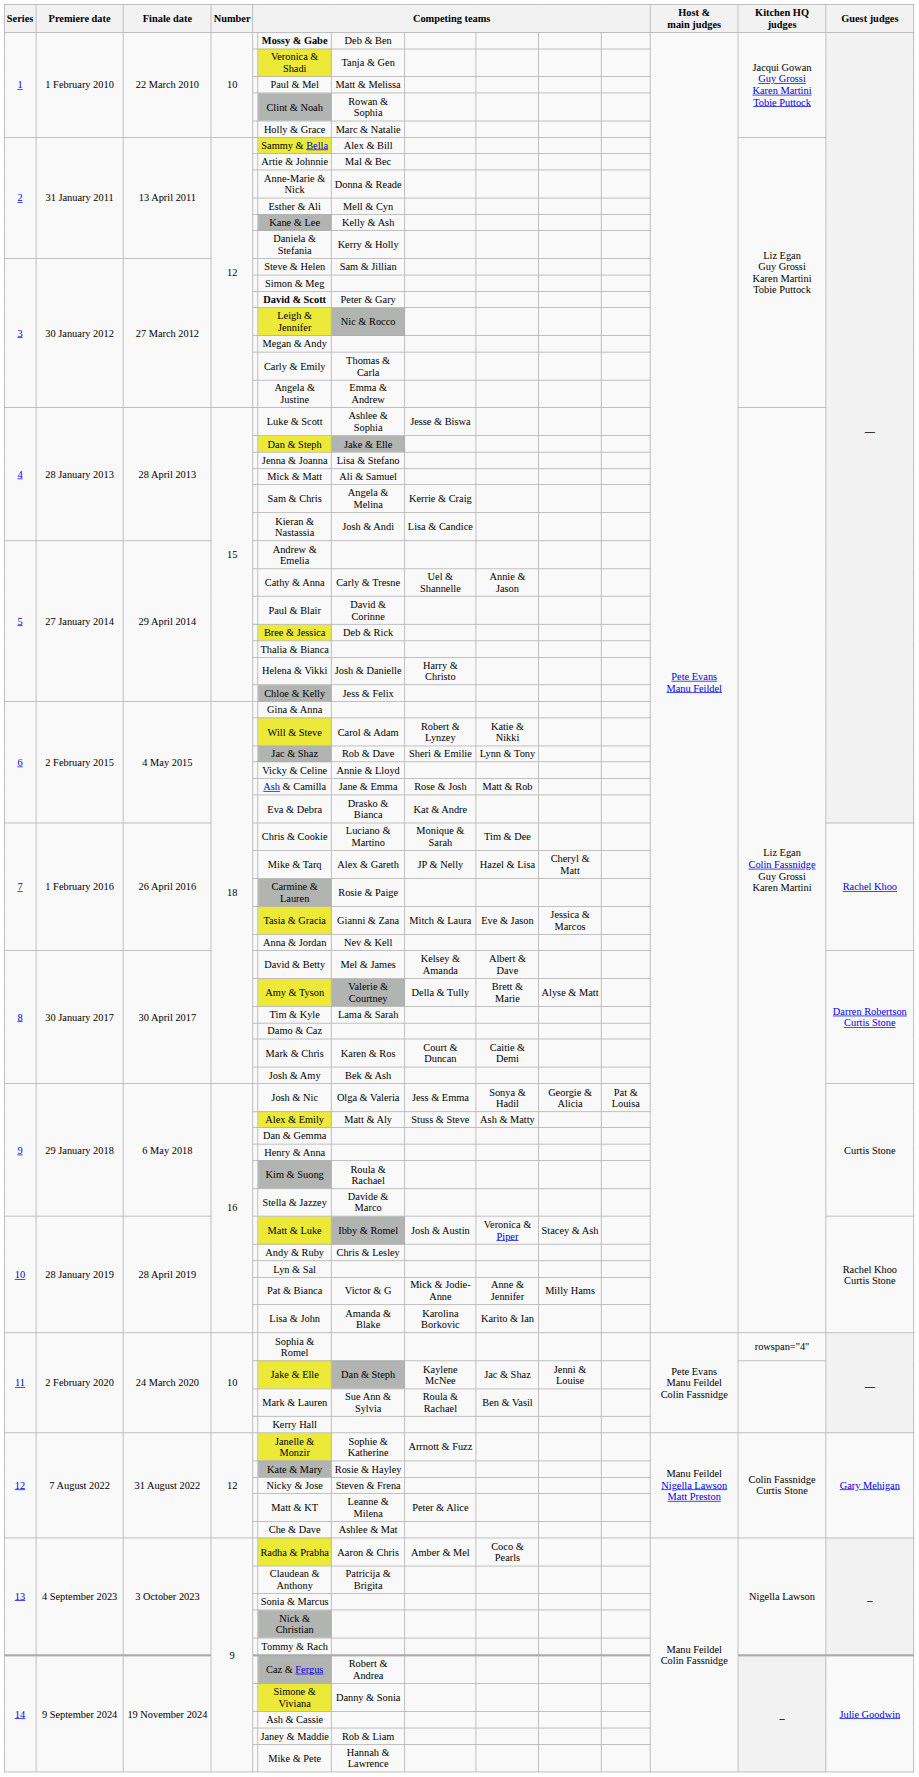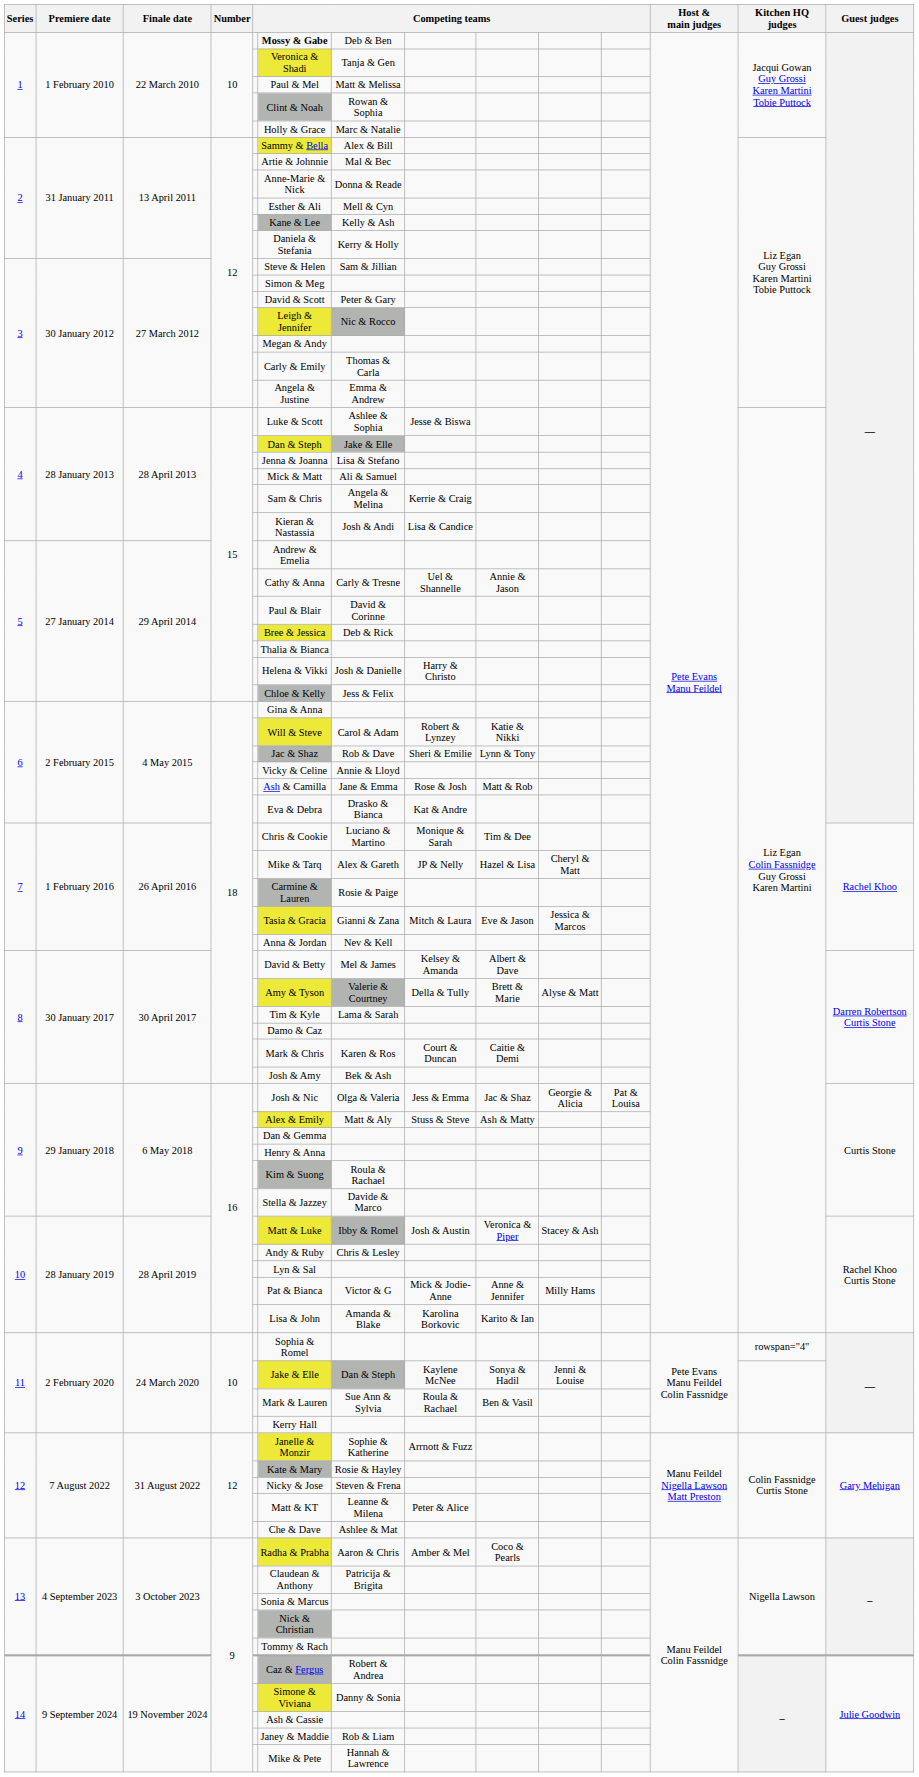(295, 300) bold -> (295, 300) normal
(507, 1098) Sonya & Hadil -> (507, 1098) Jac & Shaz
(507, 1375) Jac & Shaz -> (507, 1375) Sonya & Hadil
